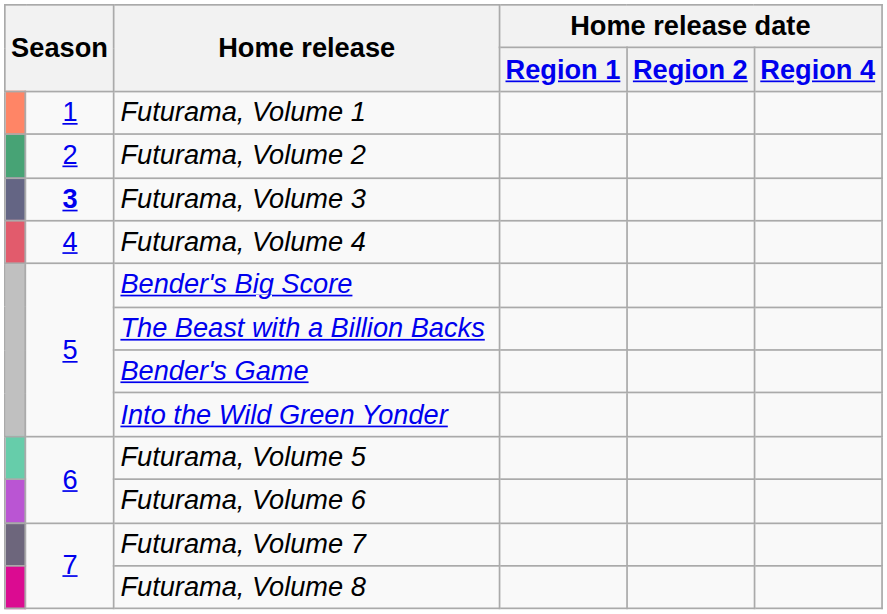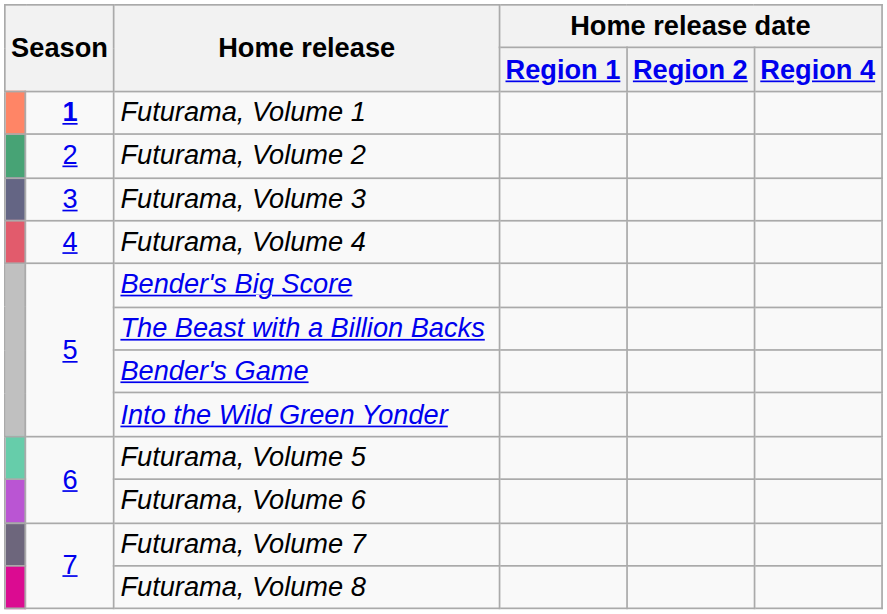(70, 112) normal -> (70, 112) bold
(70, 198) bold -> (70, 198) normal
